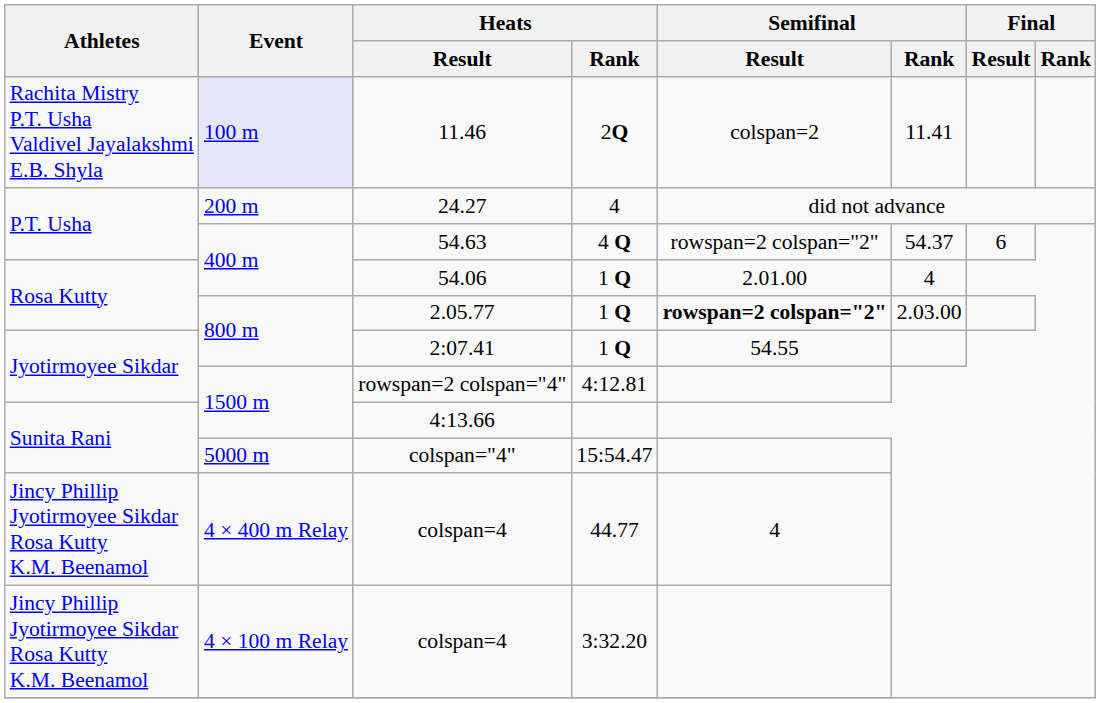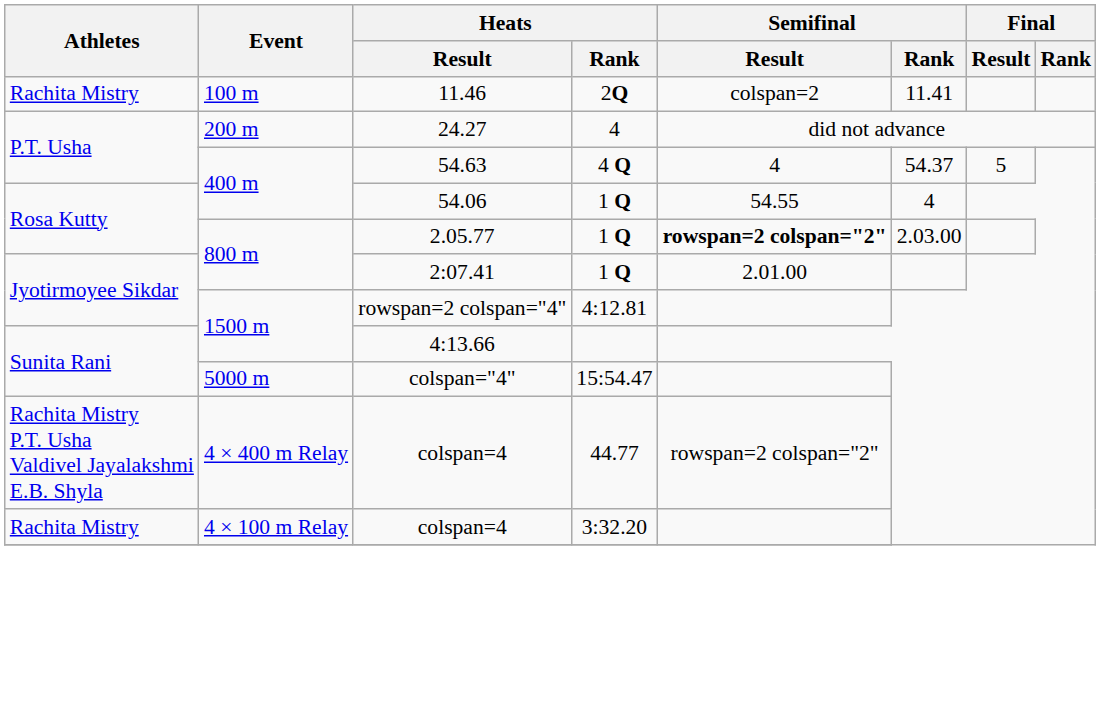(102, 132) Rachita Mistry P.T. Usha Valdivel Jayalakshmi E.B. Shyla -> (74, 93) Rachita Mistry
(231, 132) lavender background -> (231, 93) no background
(775, 241) rowspan=2 colspan="2" -> (775, 165) 4
(1001, 241) 6 -> (1001, 165) 5
(775, 277) 2.01.00 -> (775, 200) 54.55
(775, 348) 54.55 -> (775, 272) 2.01.00
(94, 529) Jincy Phillip Jyotirmoyee Sikdar Rosa Kutty K.M. Beenamol -> (102, 452) Rachita Mistry P.T. Usha Valdivel Jayalakshmi E.B. Shyla
(775, 529) 4 -> (775, 452) rowspan=2 colspan="2"
(94, 641) Jincy Phillip Jyotirmoyee Sikdar Rosa Kutty K.M. Beenamol -> (74, 526) Rachita Mistry
